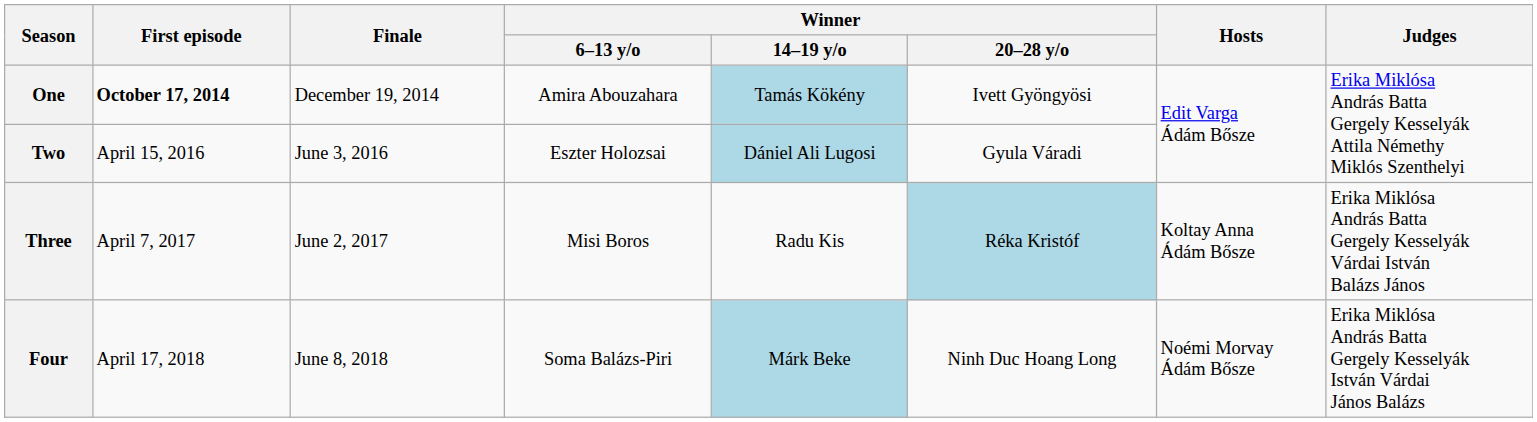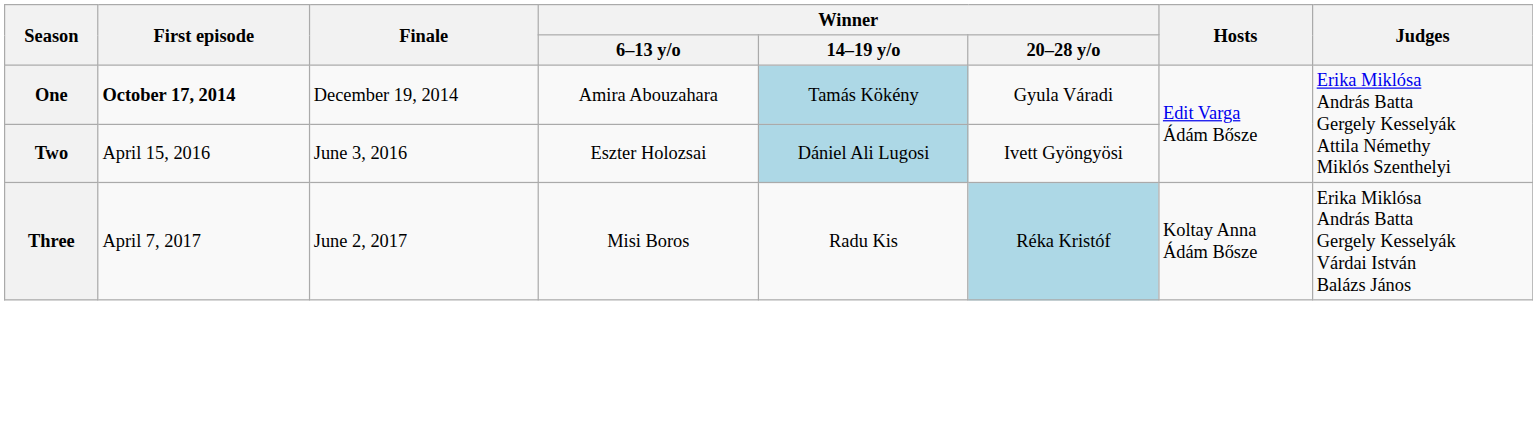(1032, 94) Ivett Gyöngyösi -> (1063, 94) Gyula Váradi
(1032, 153) Gyula Váradi -> (1063, 153) Ivett Gyöngyösi
- row: (48, 358)
